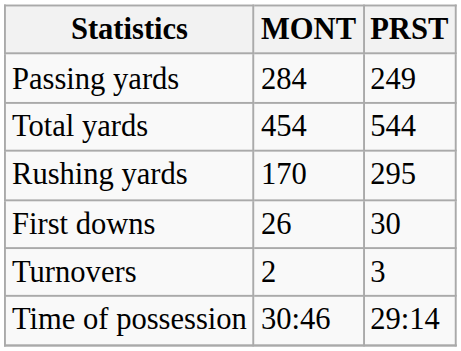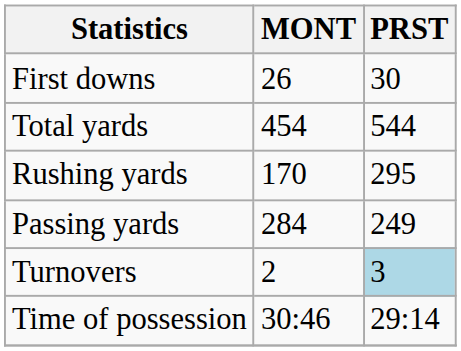rows swapped: (84, 223) <-> (96, 77)
(378, 271) no background -> (378, 271) lightblue background
